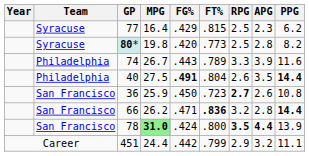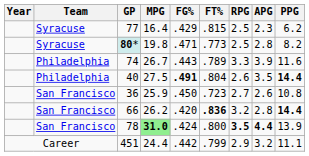(185, 46) .420 -> (185, 46) .471
(240, 95) bold -> (240, 95) normal
(185, 111) .471 -> (185, 111) .420
